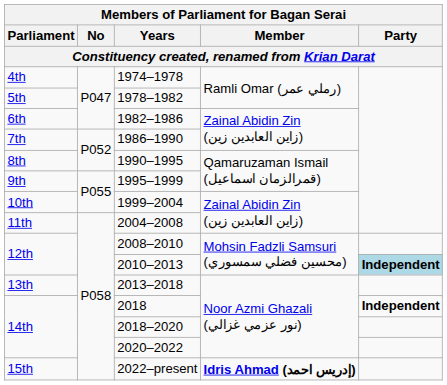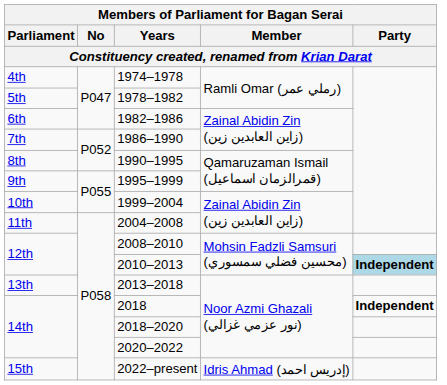(280, 369) bold -> (277, 369) normal
